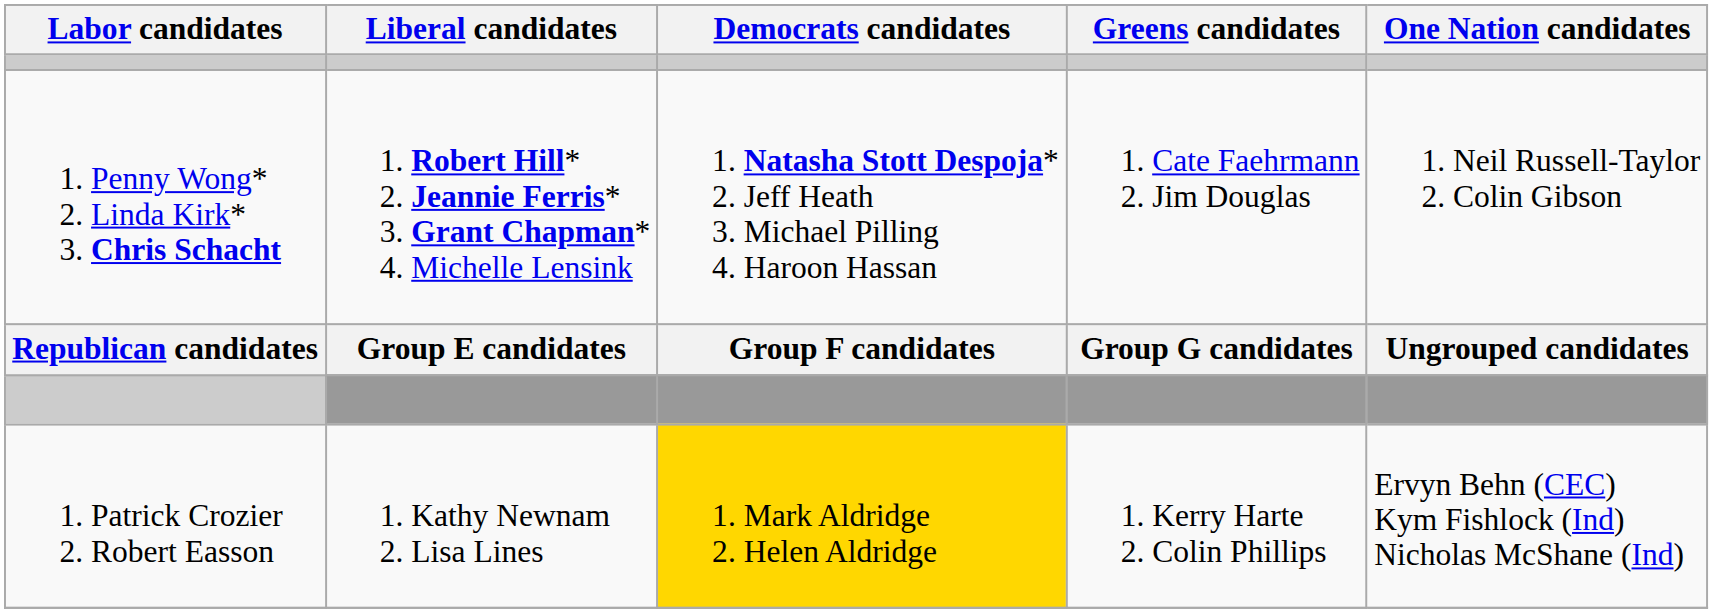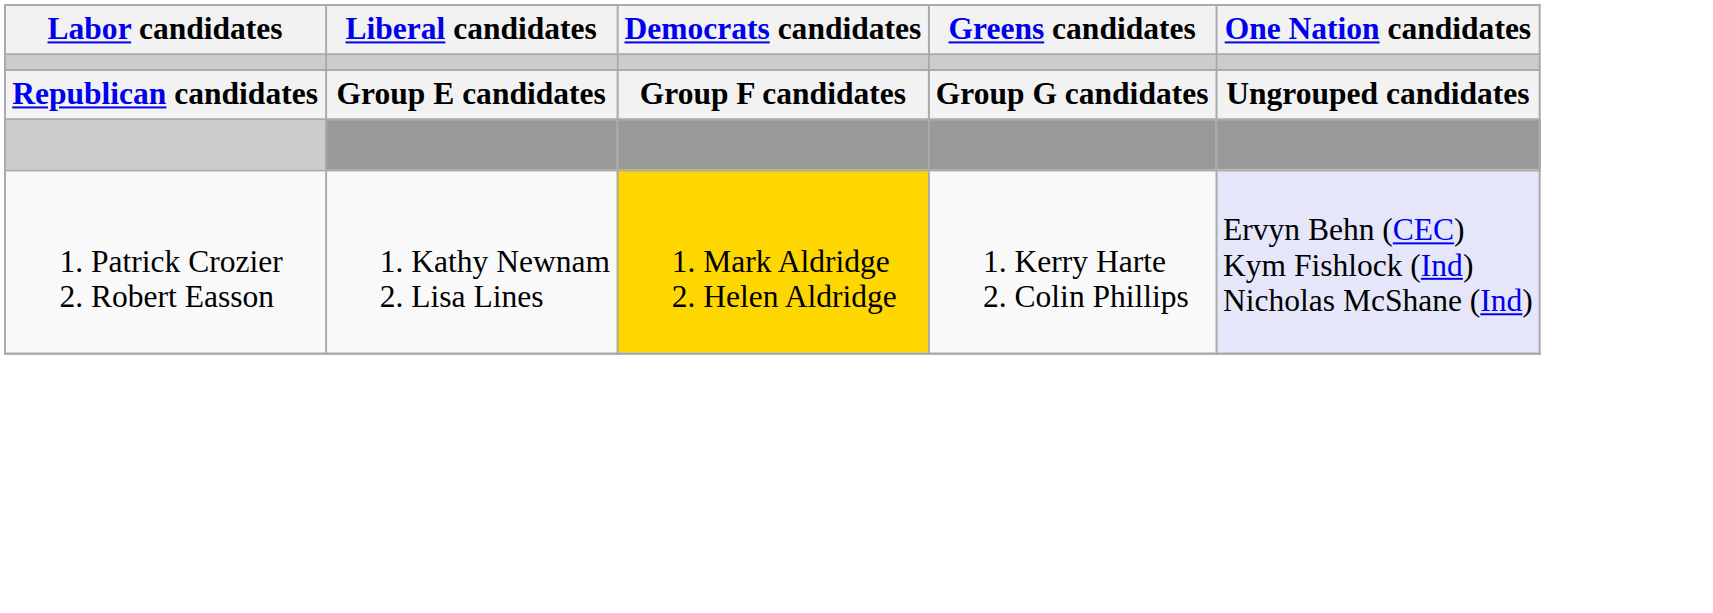- row: (165, 215)
(1529, 519) no background -> (1378, 264) lavender background
